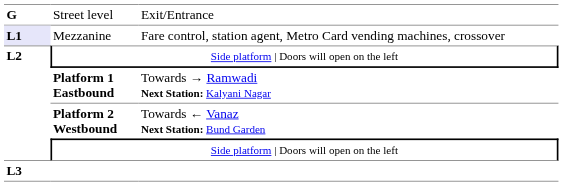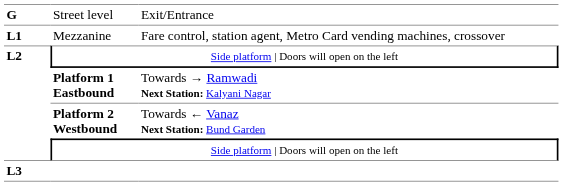(14, 35) lavender background -> (14, 35) no background
